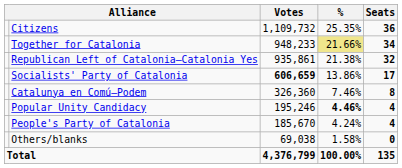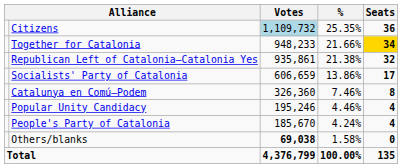(289, 28) no background -> (289, 28) lightblue background
(343, 44) khaki background -> (343, 44) no background
(389, 44) no background -> (389, 44) gold background
(295, 76) bold -> (295, 76) normal
(346, 108) bold -> (346, 108) normal
(298, 139) normal -> (298, 139) bold
